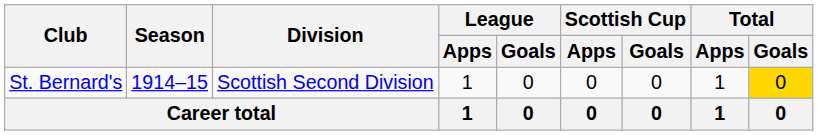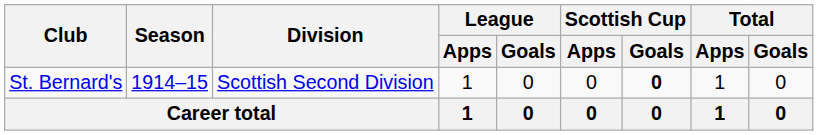(657, 82) normal -> (657, 82) bold
(781, 82) gold background -> (781, 82) no background
